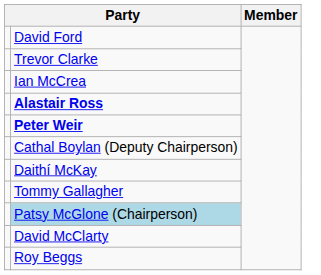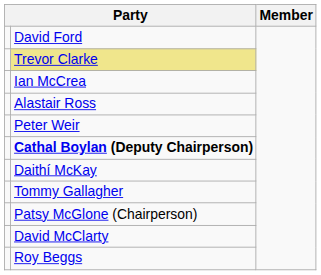(56, 59) no background -> (56, 59) khaki background
(59, 103) bold -> (55, 103) normal
(48, 125) bold -> (47, 125) normal
(126, 147) normal -> (134, 147) bold
(106, 214) lightblue background -> (106, 214) no background
